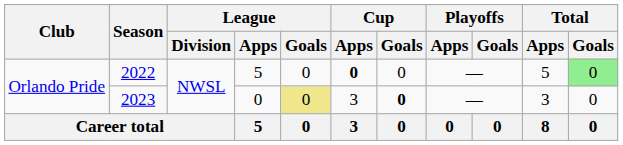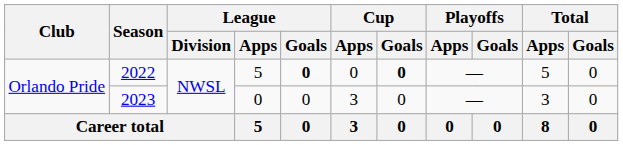(306, 72) normal -> (306, 72) bold
(354, 72) bold -> (354, 72) normal
(402, 72) normal -> (402, 72) bold
(593, 72) lightgreen background -> (593, 72) no background
(306, 99) khaki background -> (306, 99) no background
(402, 99) bold -> (402, 99) normal
